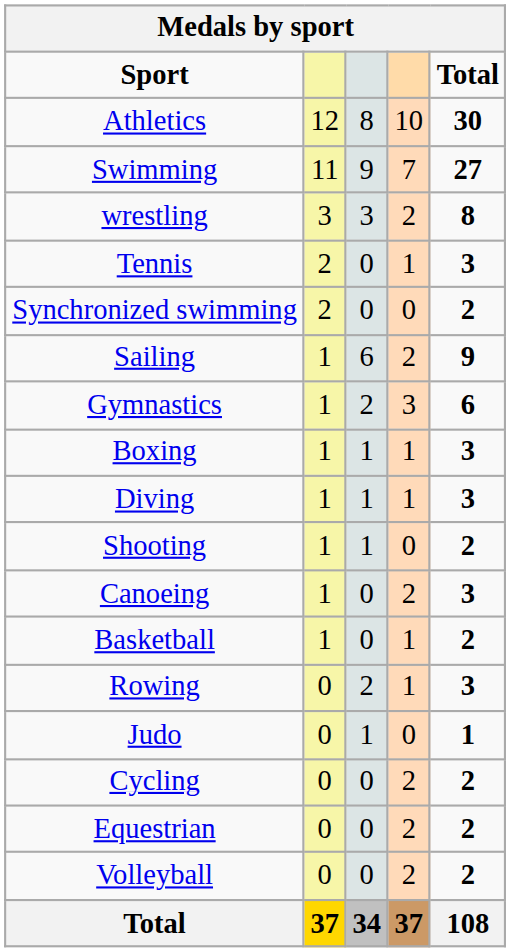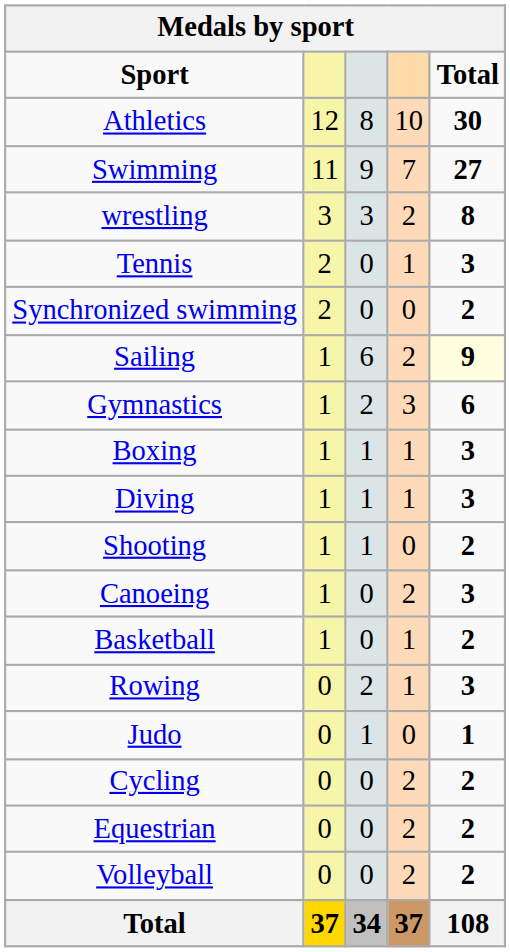(468, 357) no background -> (468, 357) lightyellow background
